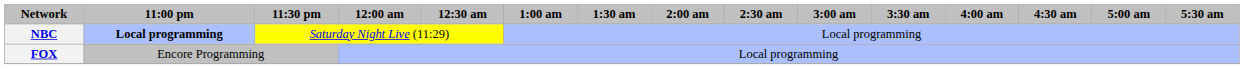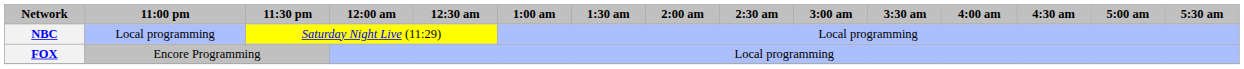(169, 34) bold -> (165, 34) normal
